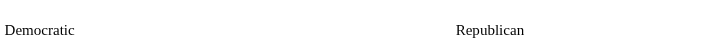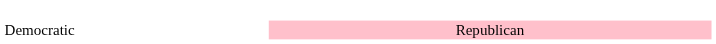(490, 29) no background -> (490, 29) pink background
